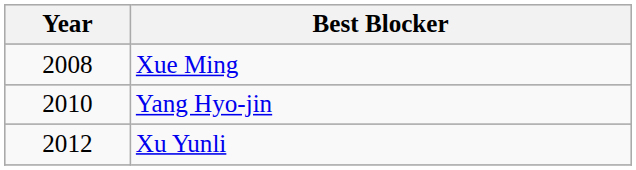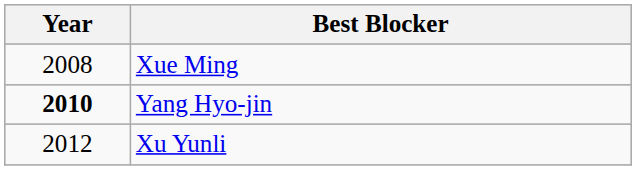(67, 104) normal -> (67, 104) bold
